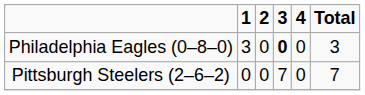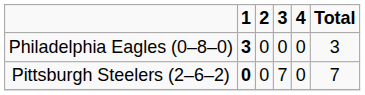(246, 47) normal -> (246, 47) bold
(283, 47) bold -> (283, 47) normal
(246, 75) normal -> (246, 75) bold
